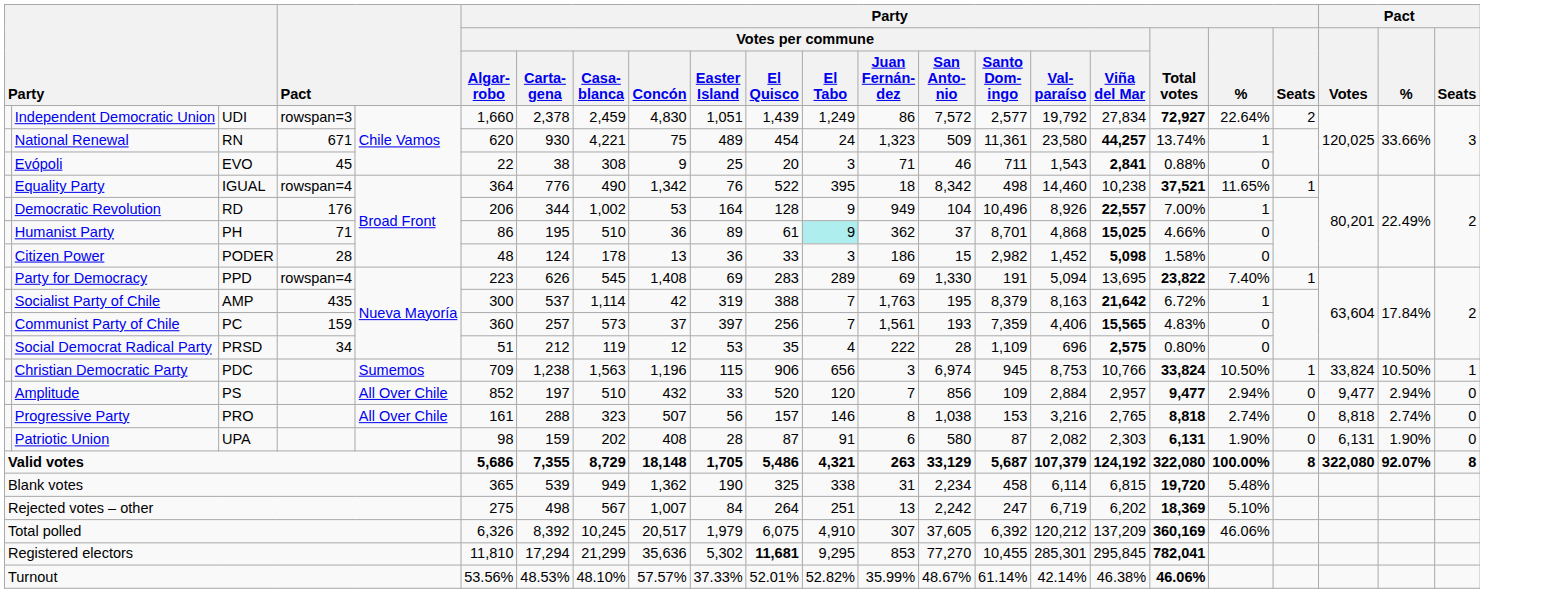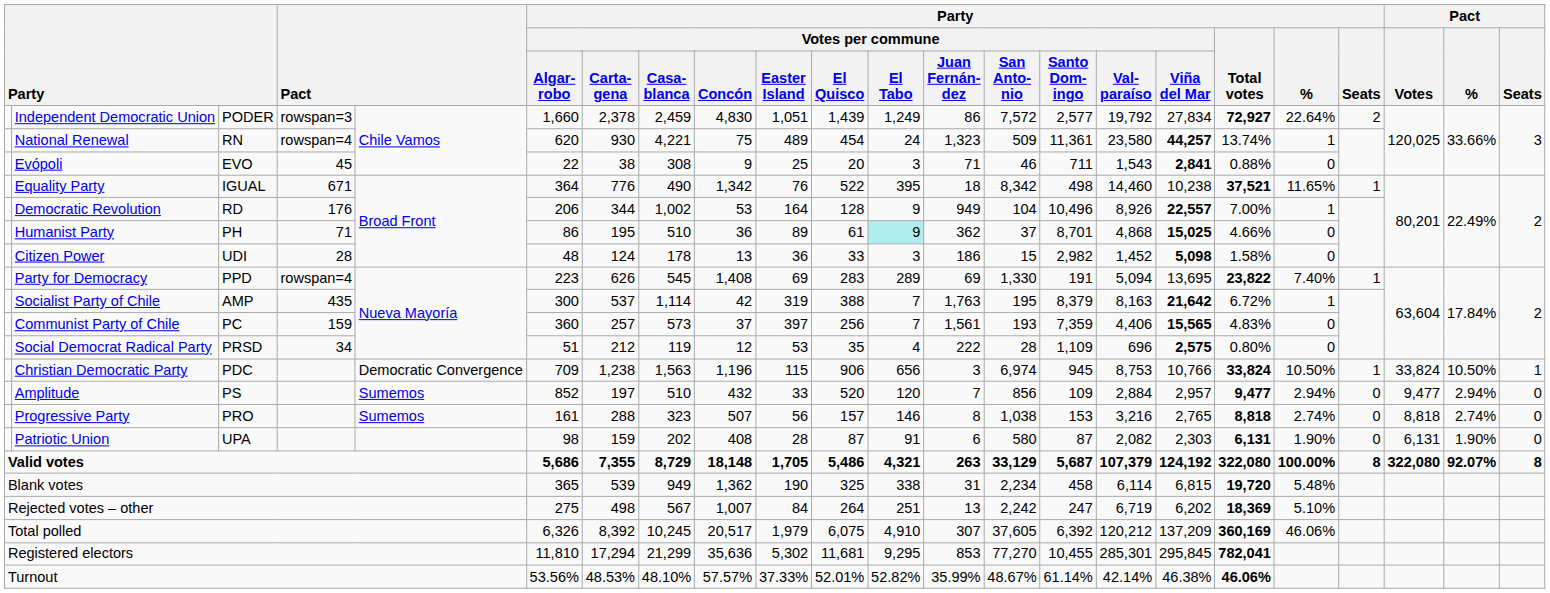(234, 118) UDI -> (248, 118) PODER
(340, 141) 671 -> (316, 141) rowspan=4
(316, 187) rowspan=4 -> (340, 187) 671
(248, 256) PODER -> (234, 256) UDI
(392, 370) Sumemos -> (441, 370) Democratic Convergence
(403, 393) All Over Chile -> (392, 393) Sumemos
(403, 416) All Over Chile -> (392, 416) Sumemos
(777, 554) bold -> (843, 554) normal
